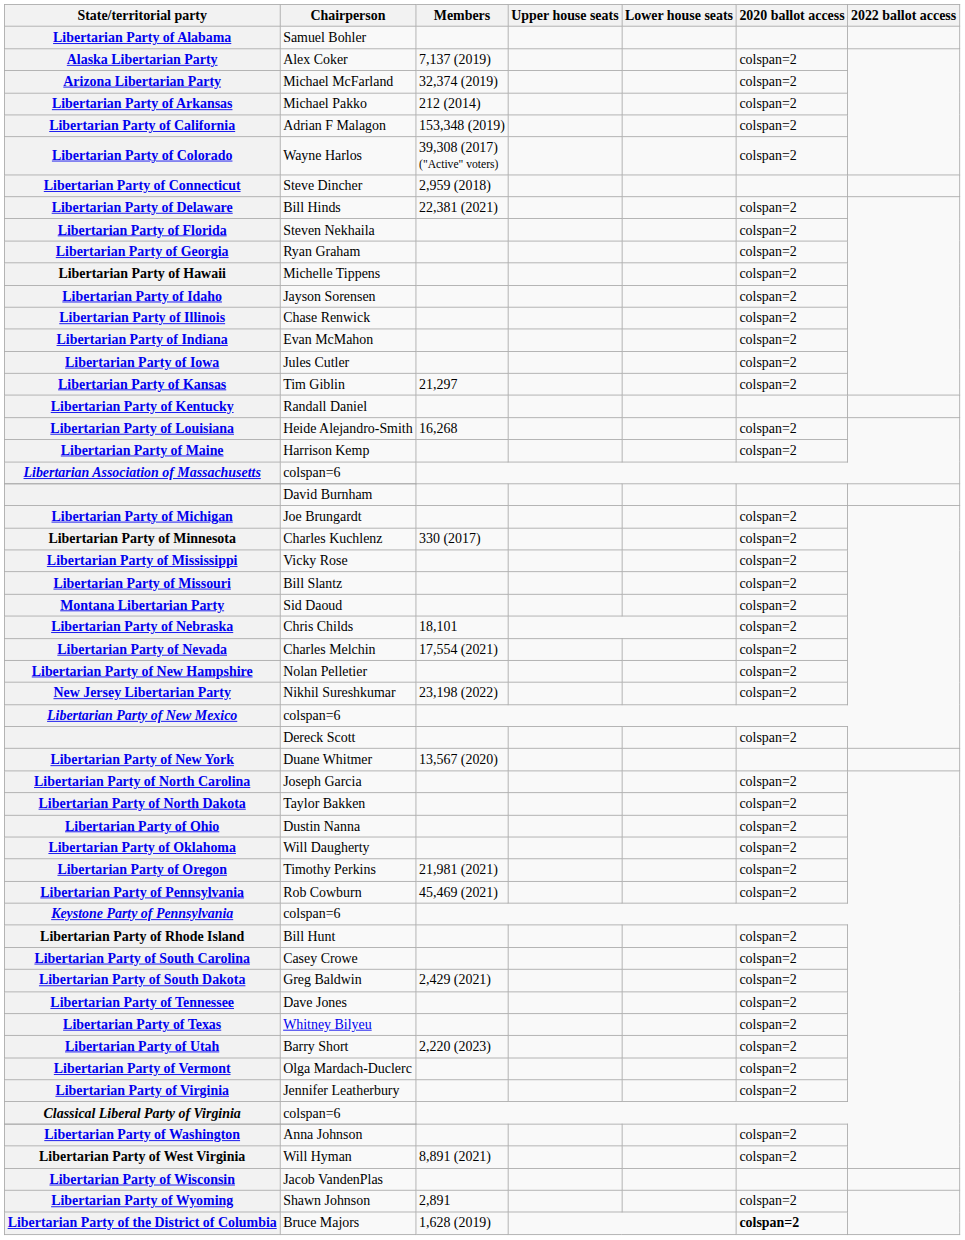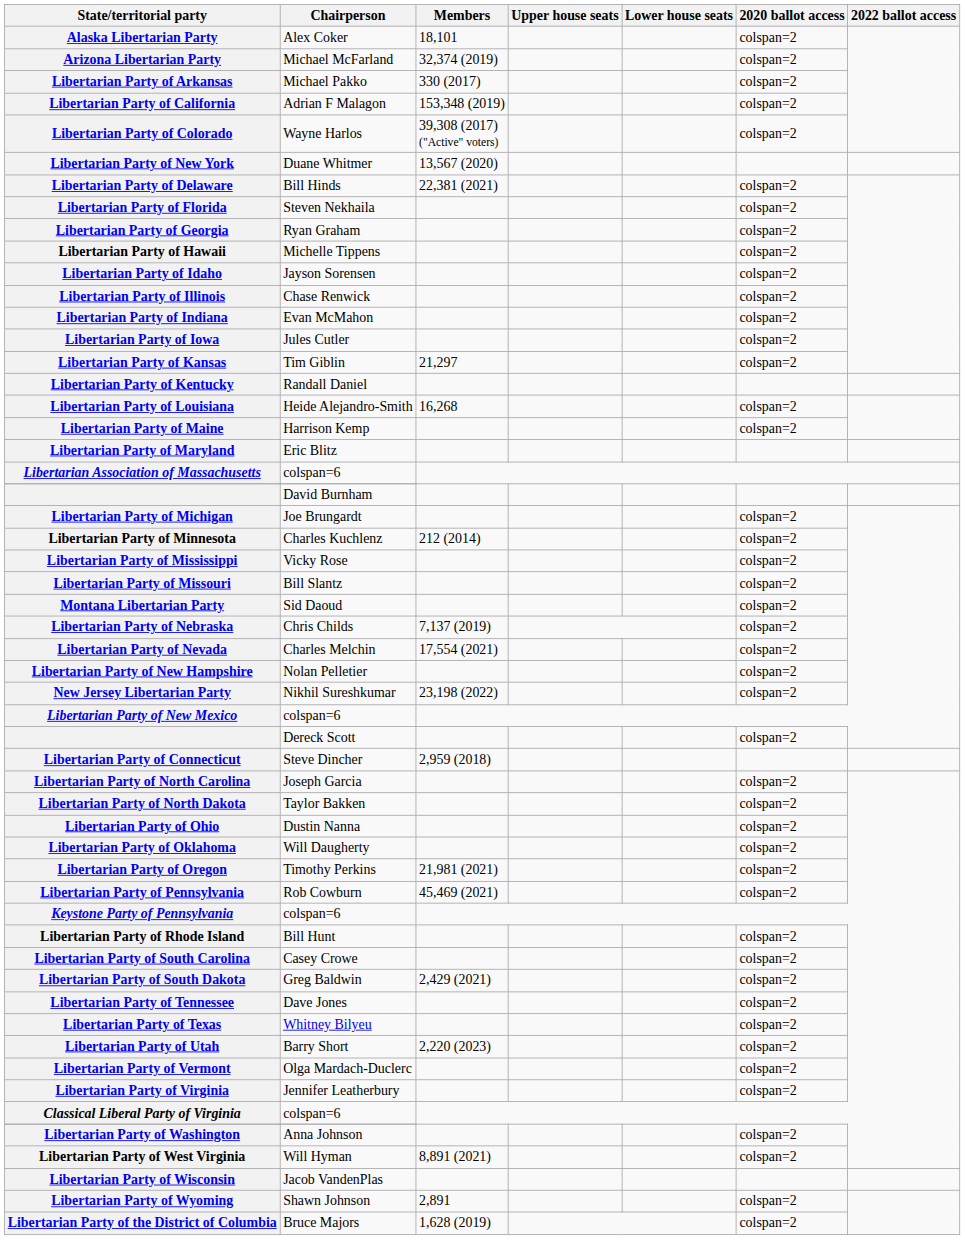- row: (142, 37)
(455, 59) 7,137 (2019) -> (438, 37) 18,101
(450, 103) 212 (2014) -> (450, 81) 330 (2017)
rows swapped: (142, 185) <-> (142, 759)
+ row: (142, 450)
(450, 538) 330 (2017) -> (450, 538) 212 (2014)
(438, 627) 18,101 -> (455, 627) 7,137 (2019)
(769, 1223) bold -> (768, 1223) normal
